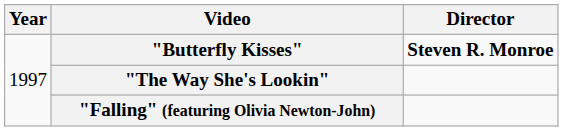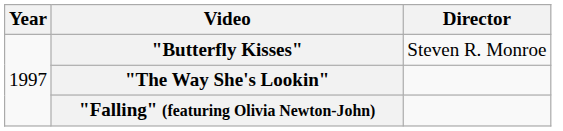(480, 49) bold -> (477, 49) normal
